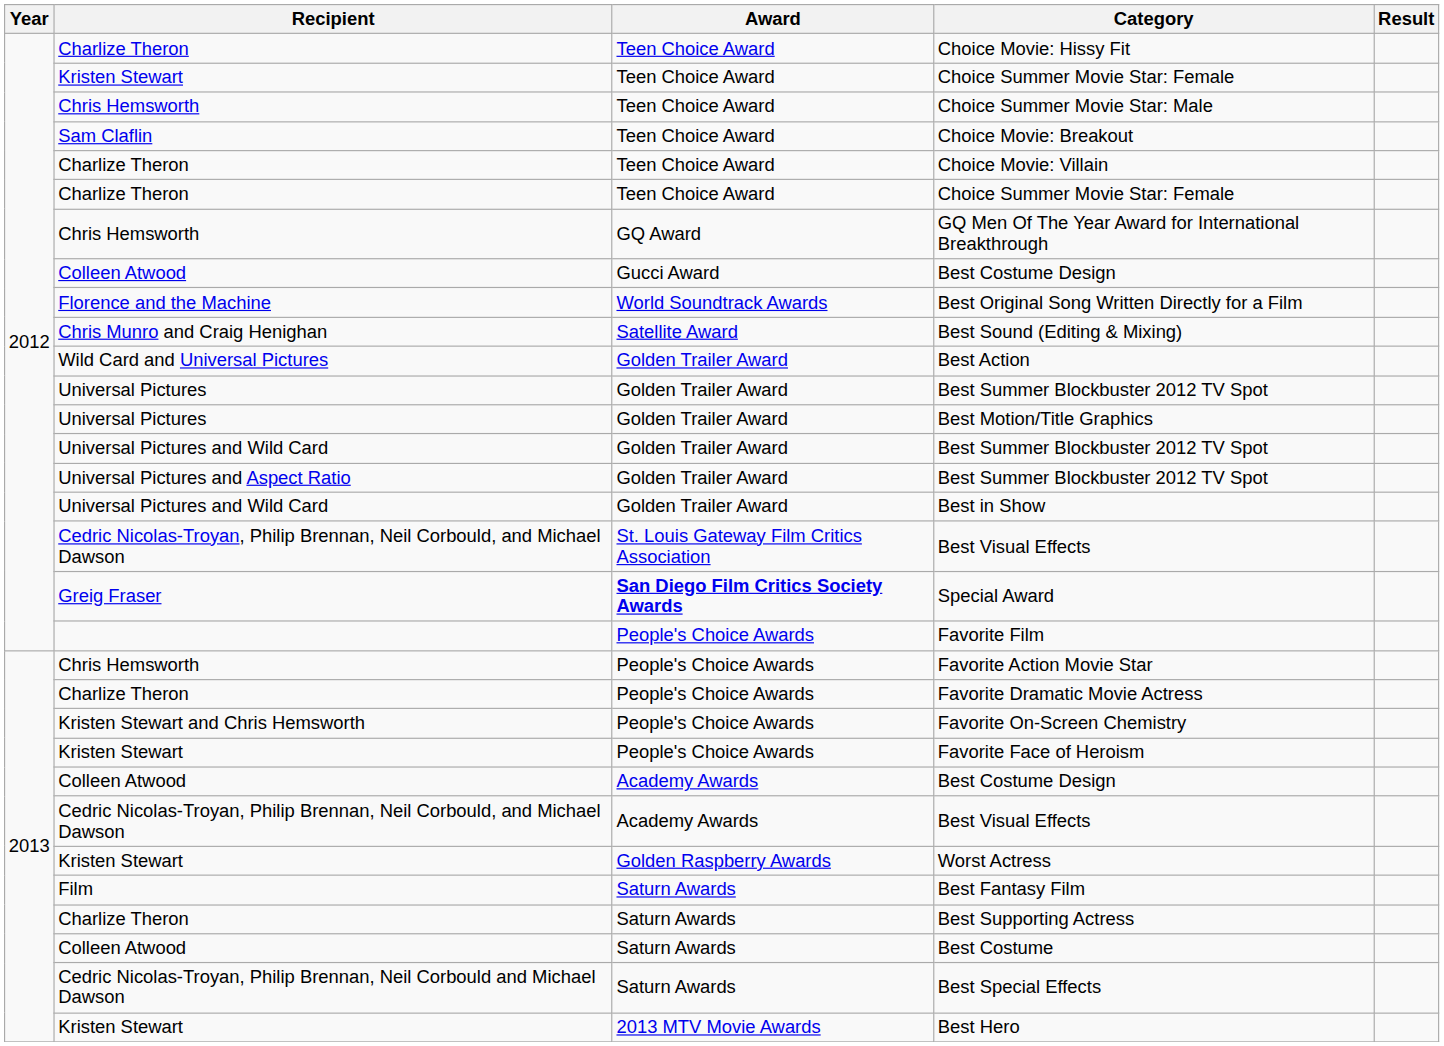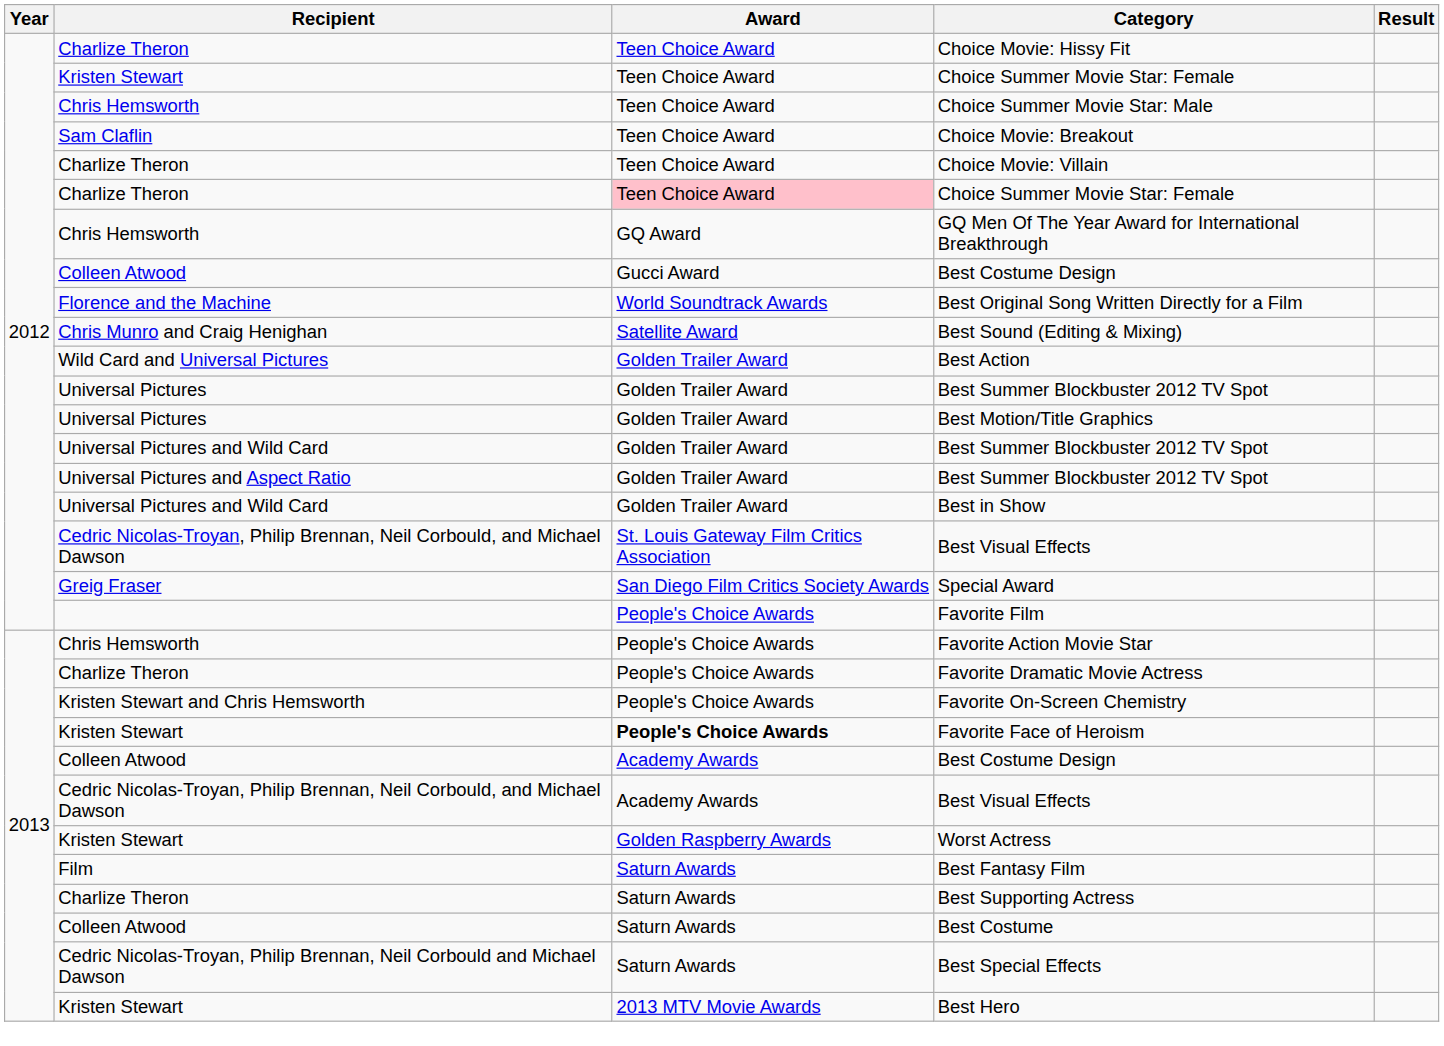(696, 194) no background -> (696, 194) pink background
(749, 596) bold -> (773, 585) normal
(715, 752) normal -> (722, 731) bold
